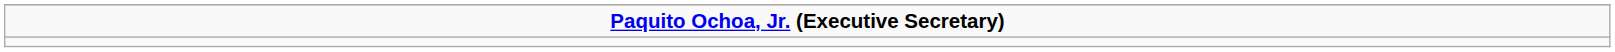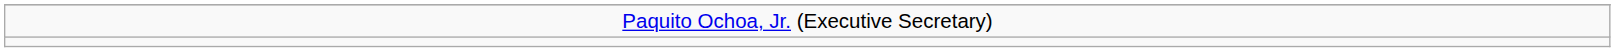(808, 21) bold -> (808, 21) normal
